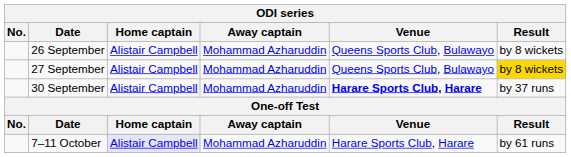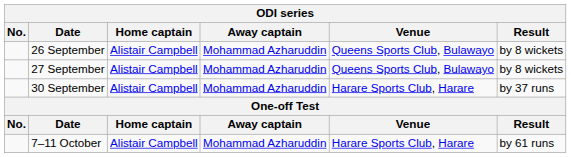(531, 69) gold background -> (531, 69) no background
(407, 87) bold -> (403, 87) normal
(154, 143) lavender background -> (154, 143) no background
